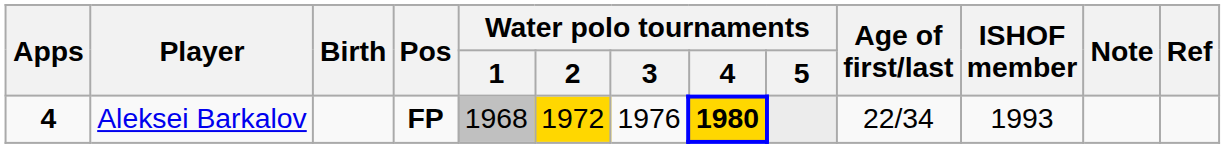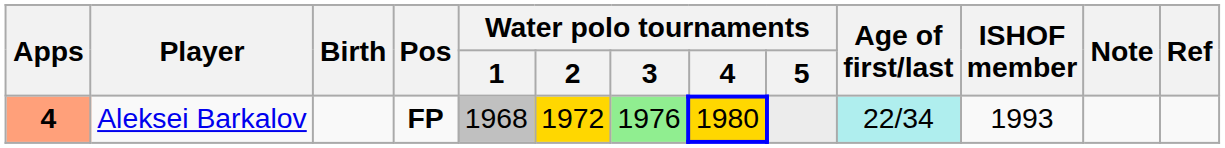(48, 119) no background -> (48, 119) lightsalmon background
(649, 119) no background -> (649, 119) lightgreen background
(727, 119) bold -> (727, 119) normal
(898, 119) no background -> (898, 119) paleturquoise background
